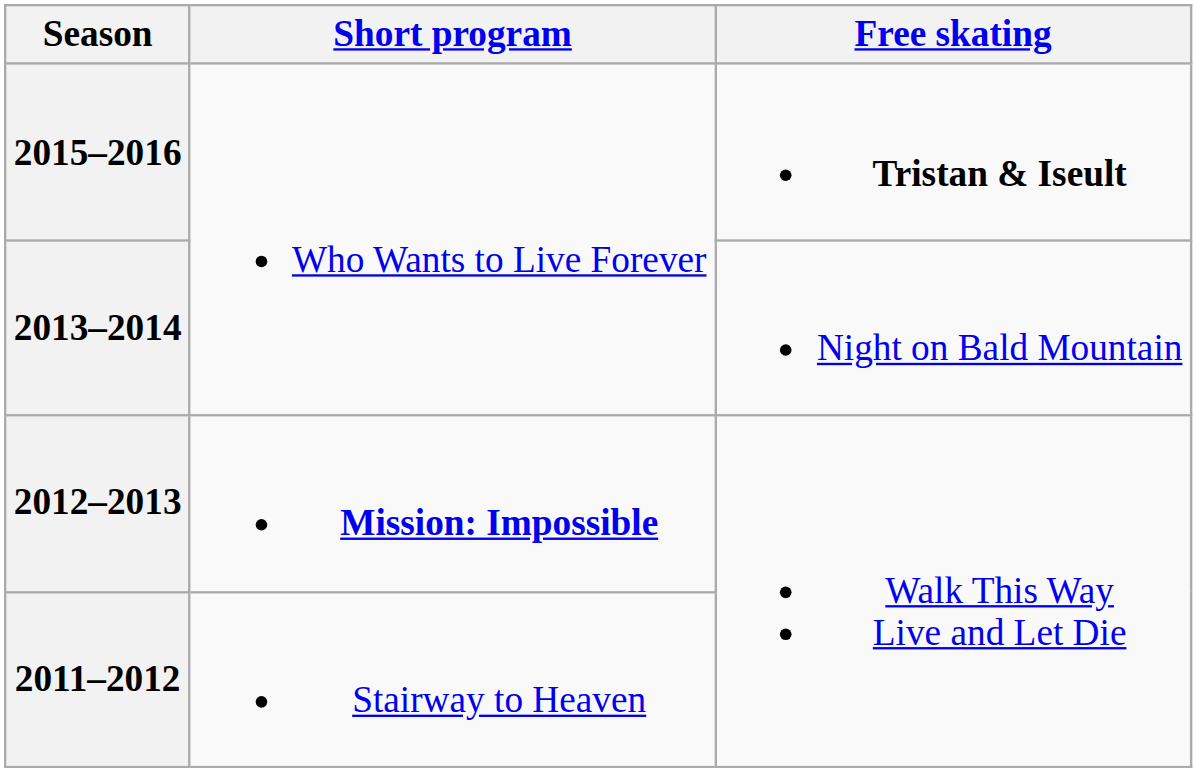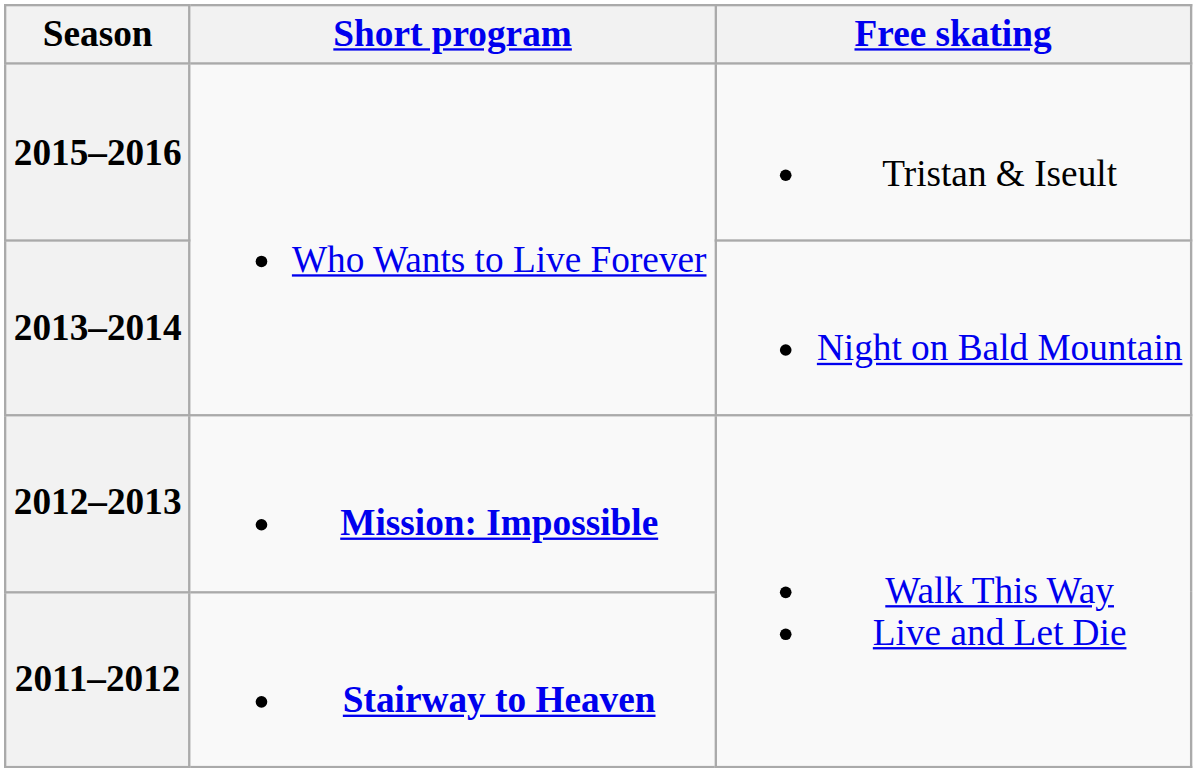(953, 173) bold -> (953, 173) normal
(453, 700) normal -> (453, 700) bold
